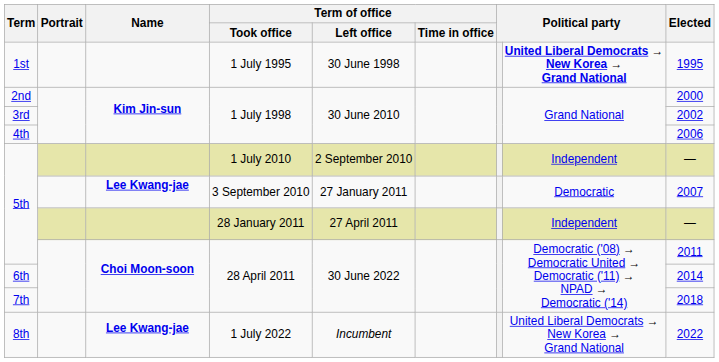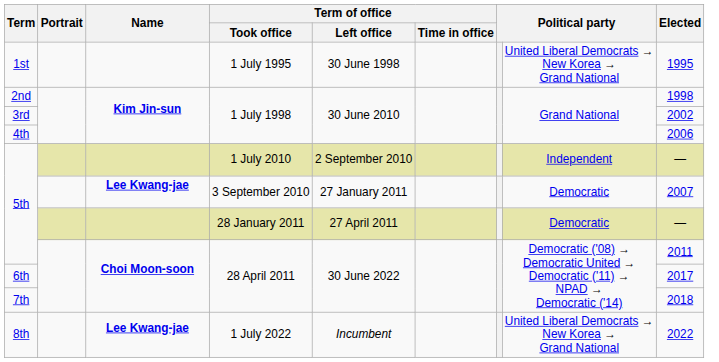(584, 64) bold -> (579, 64) normal
(690, 96) 2000 -> (680, 96) 1998
(584, 224) Independent -> (579, 224) Democratic
(690, 276) 2014 -> (680, 276) 2017
